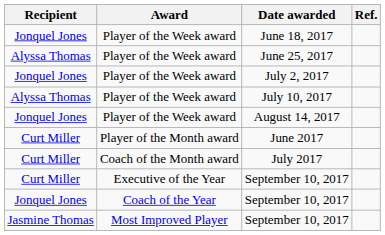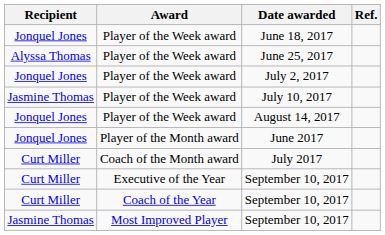(51, 96) Alyssa Thomas -> (51, 96) Jasmine Thomas
(51, 138) Curt Miller -> (51, 138) Jonquel Jones
(51, 199) Jonquel Jones -> (51, 199) Curt Miller
